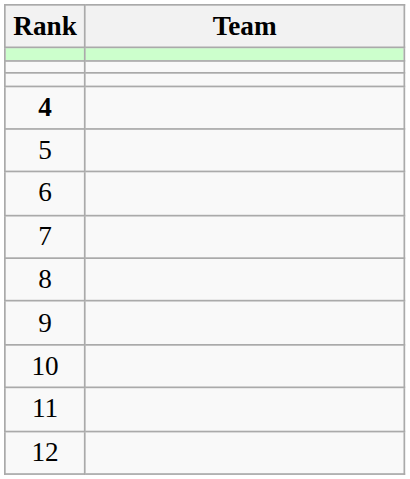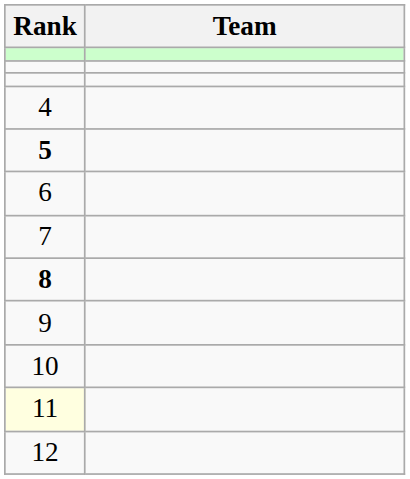(45, 106) bold -> (45, 106) normal
(45, 149) normal -> (45, 149) bold
(45, 279) normal -> (45, 279) bold
(45, 408) no background -> (45, 408) lightyellow background
